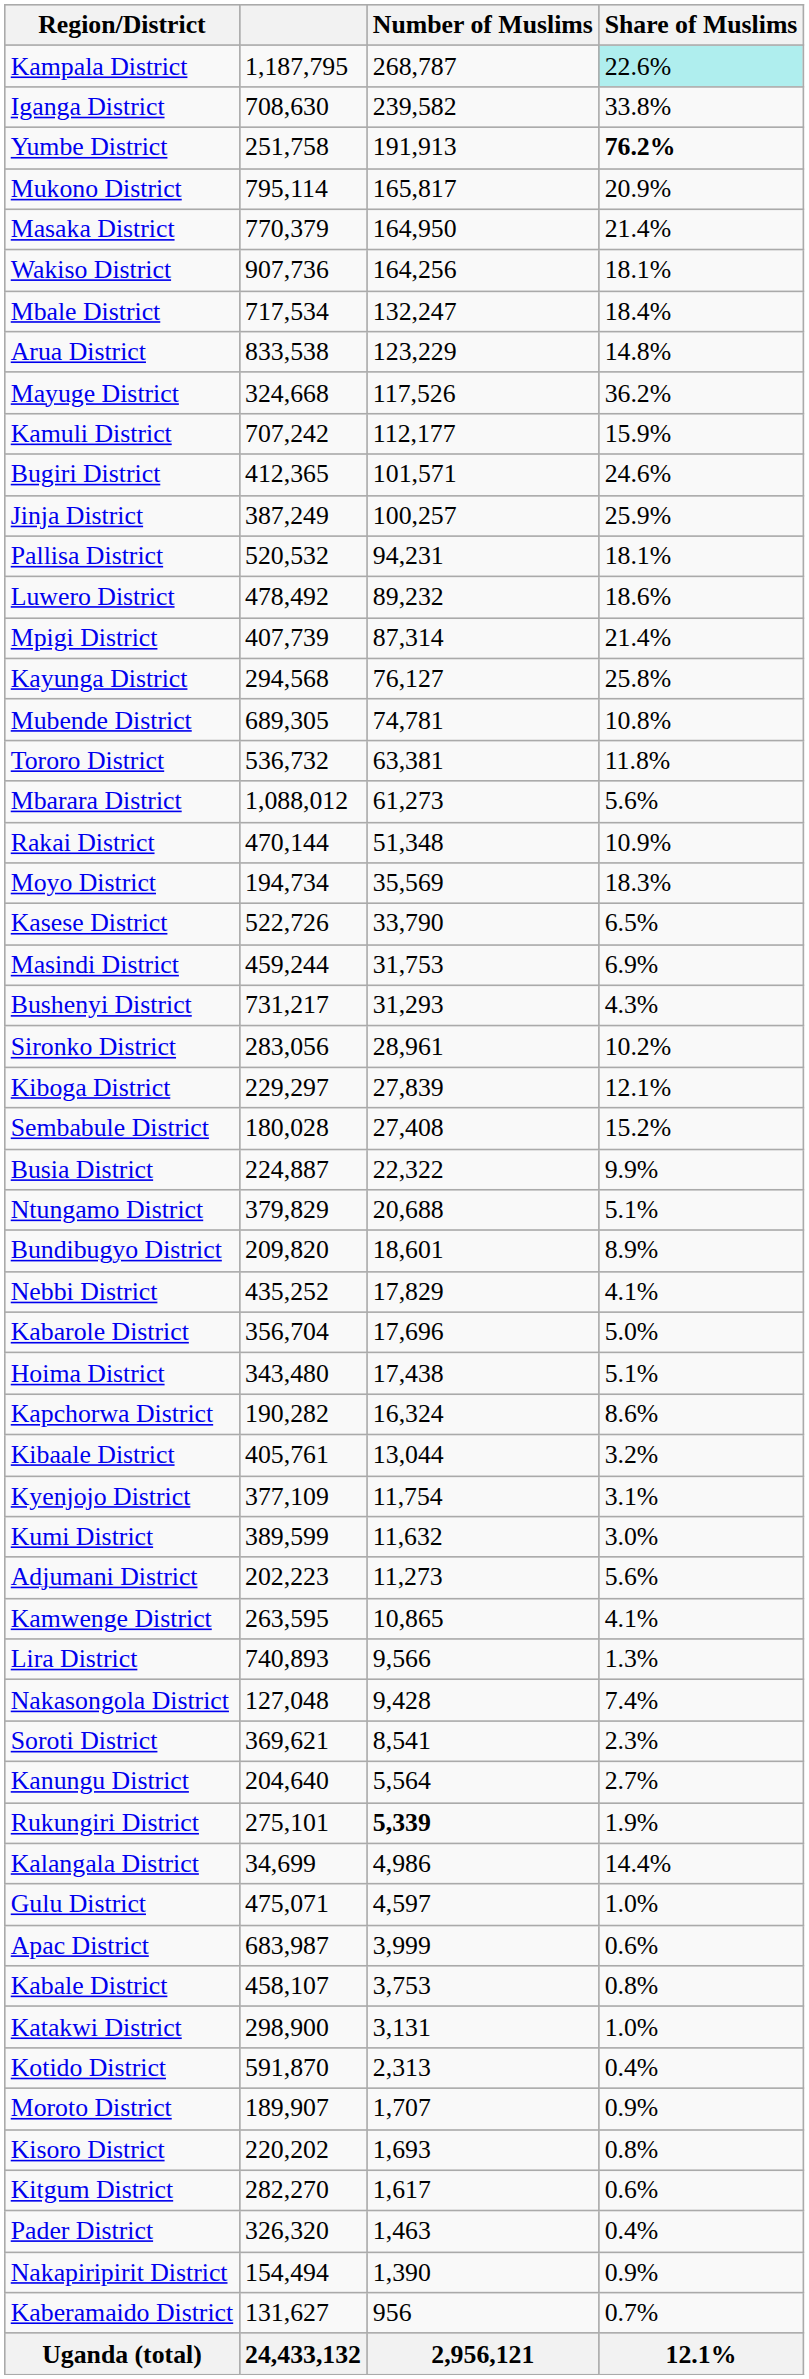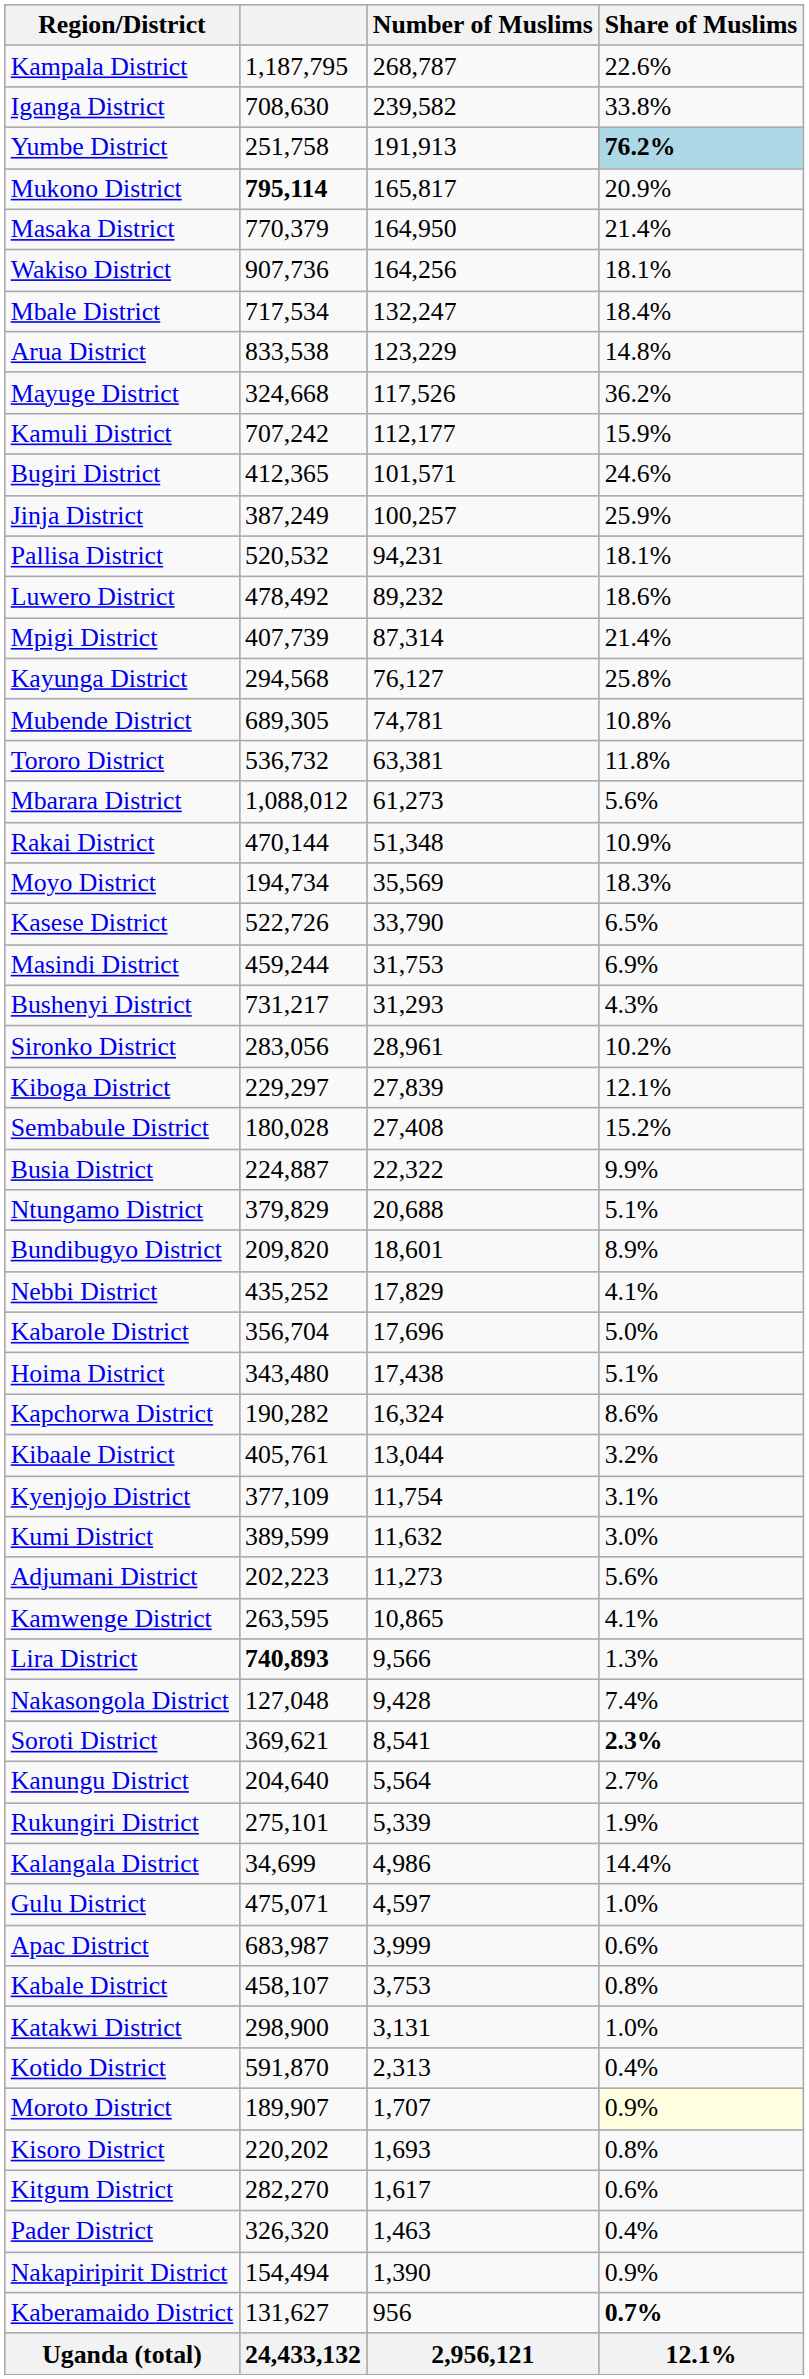(638, 65) paleturquoise background -> (638, 65) no background
(640, 147) no background -> (640, 147) lightblue background
(286, 188) normal -> (286, 188) bold
(287, 1659) normal -> (287, 1659) bold
(631, 1740) normal -> (634, 1740) bold
(402, 1822) bold -> (402, 1822) normal
(631, 2108) no background -> (631, 2108) lightyellow background
(631, 2312) normal -> (634, 2312) bold
